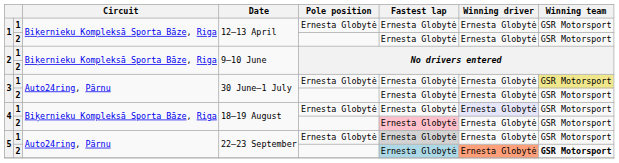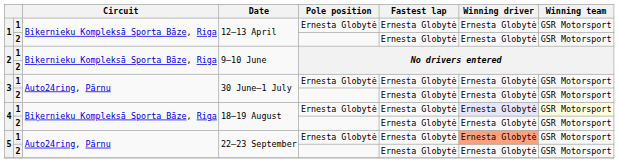(576, 81) khaki background -> (576, 81) no background
(576, 109) no background -> (576, 109) lightyellow background
(419, 123) pink background -> (419, 123) no background
(419, 137) lightgrey background -> (419, 137) no background
(499, 137) no background -> (499, 137) lightsalmon background
(419, 151) lightblue background -> (419, 151) no background
(499, 151) lightsalmon background -> (499, 151) no background
(576, 151) bold -> (576, 151) normal
